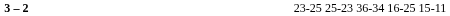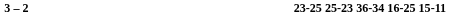(370, 8) normal -> (370, 8) bold
